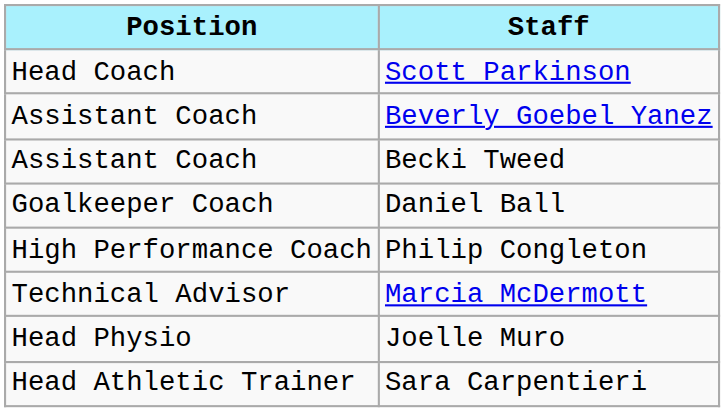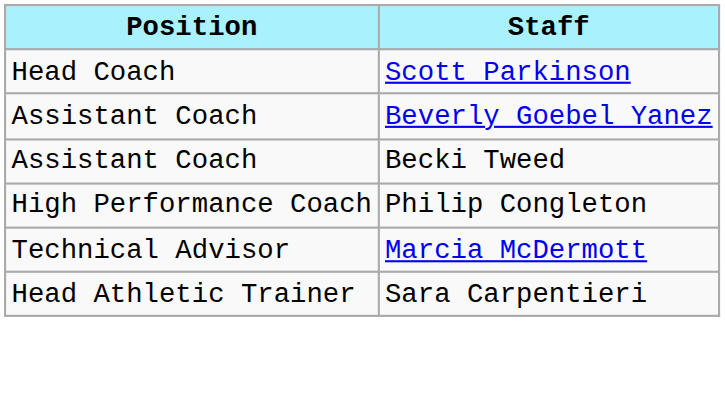- row: (475, 205)
- row: (475, 339)
